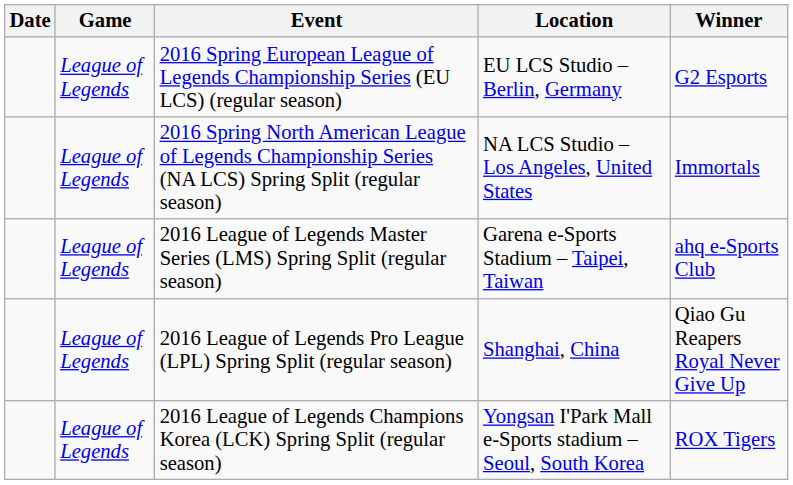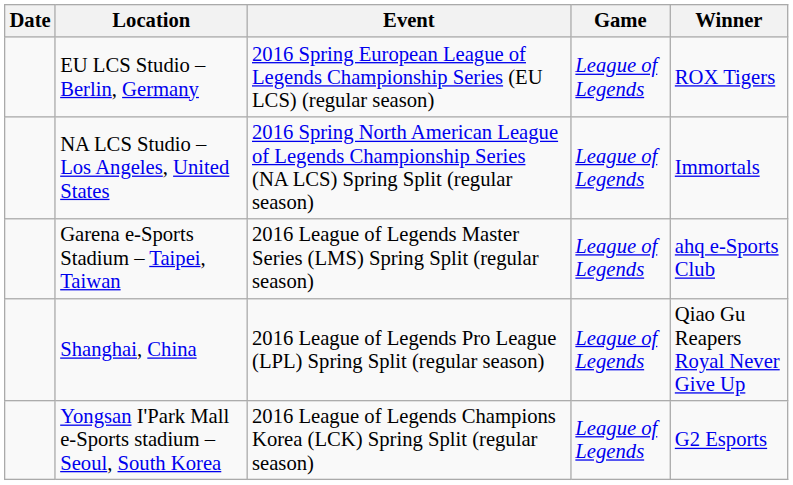columns swapped: (105, 20) <-> (574, 20)
(721, 76) G2 Esports -> (725, 76) ROX Tigers
(725, 439) ROX Tigers -> (721, 439) G2 Esports
